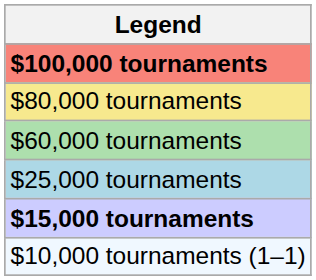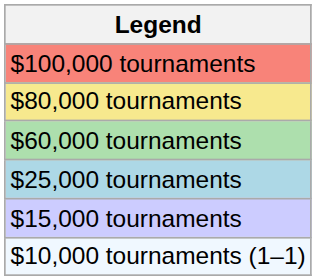(139, 63) bold -> (133, 63) normal
(132, 218) bold -> (126, 218) normal
